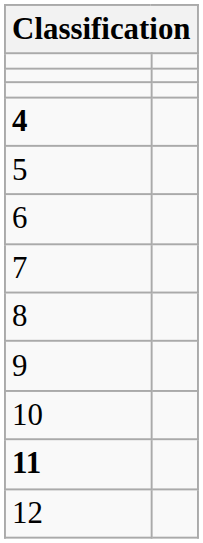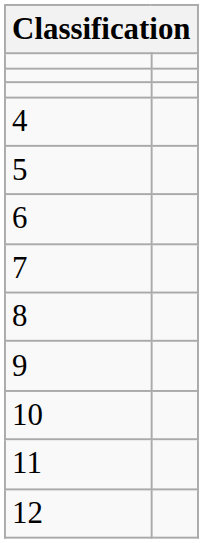(20, 120) bold -> (20, 120) normal
(27, 463) bold -> (27, 463) normal
